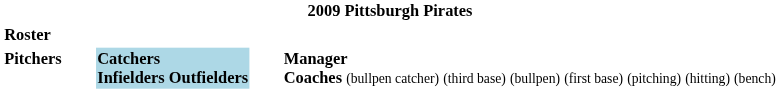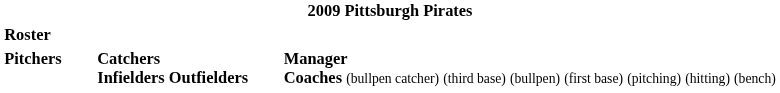(173, 68) lightblue background -> (173, 68) no background
